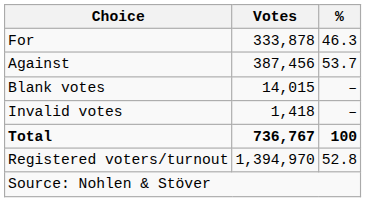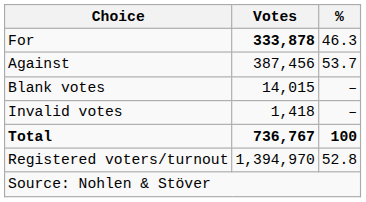(284, 40) normal -> (284, 40) bold
